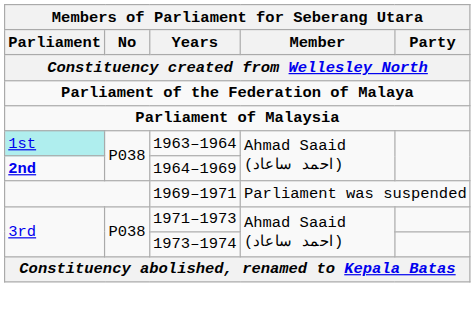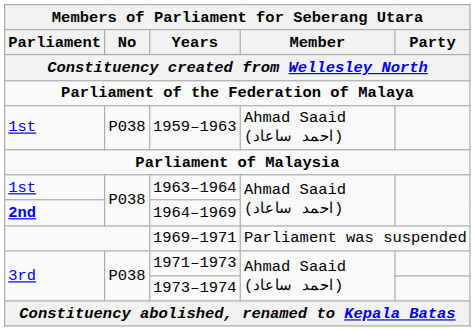+ row: (195, 128)
(22, 143) paleturquoise background -> (22, 188) no background
